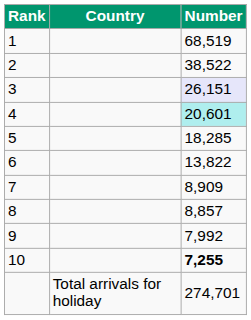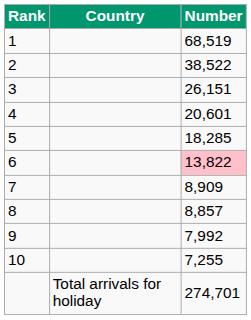(208, 89) lavender background -> (208, 89) no background
(208, 114) paleturquoise background -> (208, 114) no background
(208, 162) no background -> (208, 162) pink background
(204, 260) bold -> (204, 260) normal
